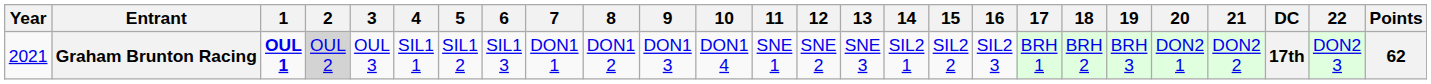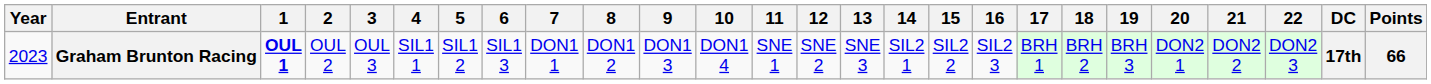columns swapped: (1337, 18) <-> (1287, 18)
(28, 55) 2021 -> (28, 55) 2023
(328, 55) lightgrey background -> (328, 55) no background
(1396, 55) 62 -> (1396, 55) 66
